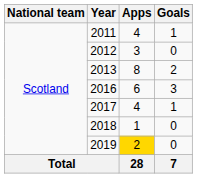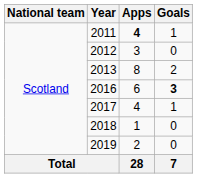(137, 32) normal -> (137, 32) bold
(174, 88) normal -> (174, 88) bold
(137, 145) gold background -> (137, 145) no background
